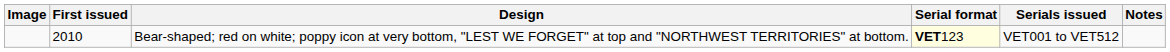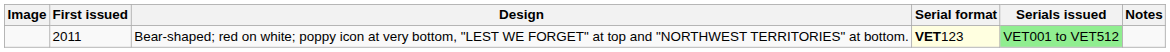(68, 36) 2010 -> (67, 36) 2011
(1061, 36) no background -> (1061, 36) lightgreen background
